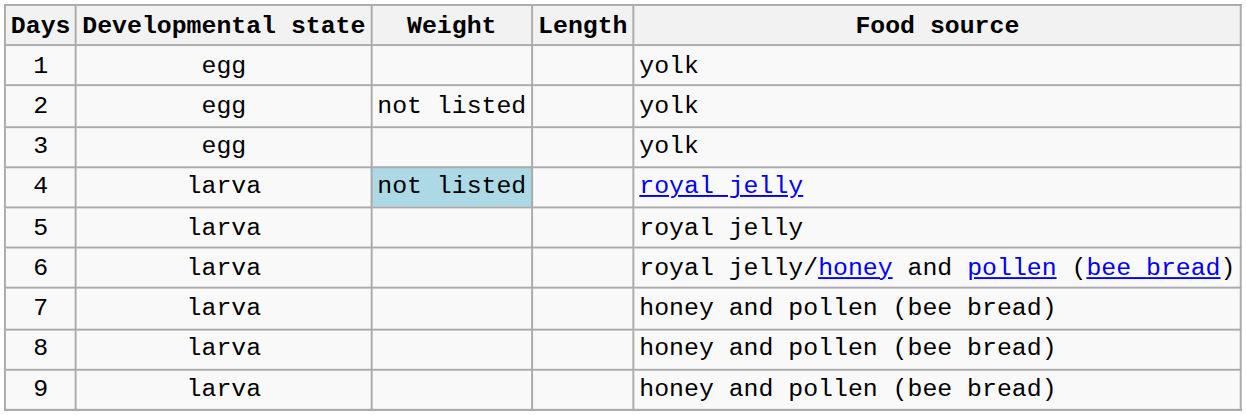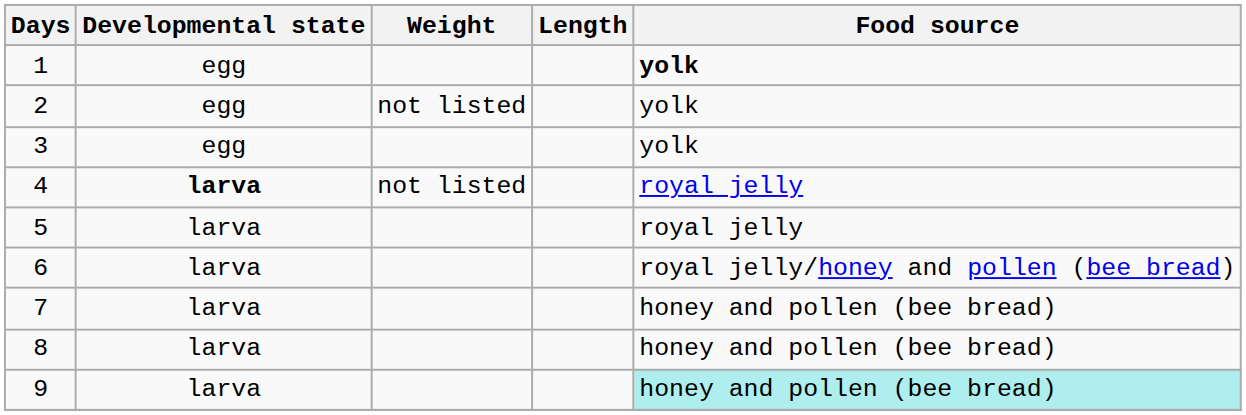(669, 66) normal -> (669, 66) bold
(224, 187) normal -> (224, 187) bold
(452, 187) lightblue background -> (452, 187) no background
(848, 389) no background -> (848, 389) paleturquoise background
